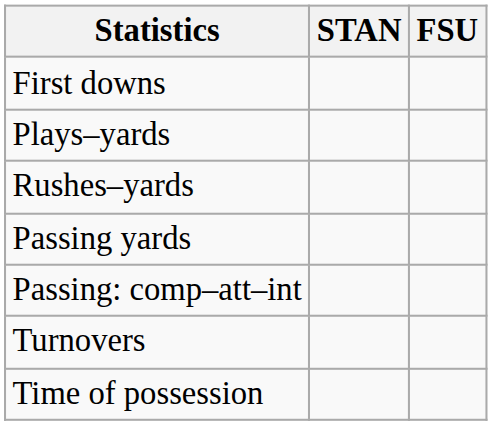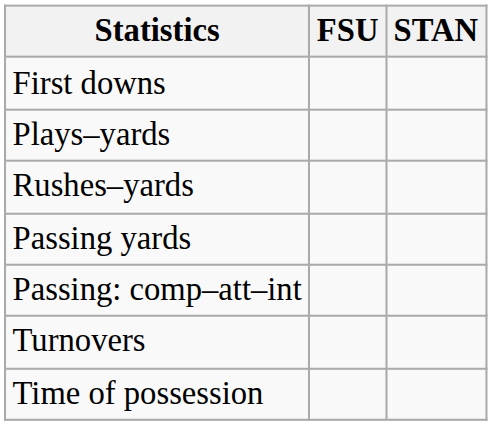columns swapped: (447, 31) <-> (359, 31)
